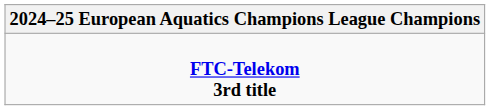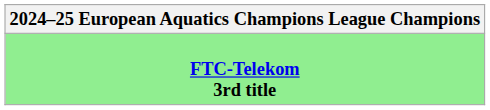(245, 79) no background -> (245, 79) lightgreen background
